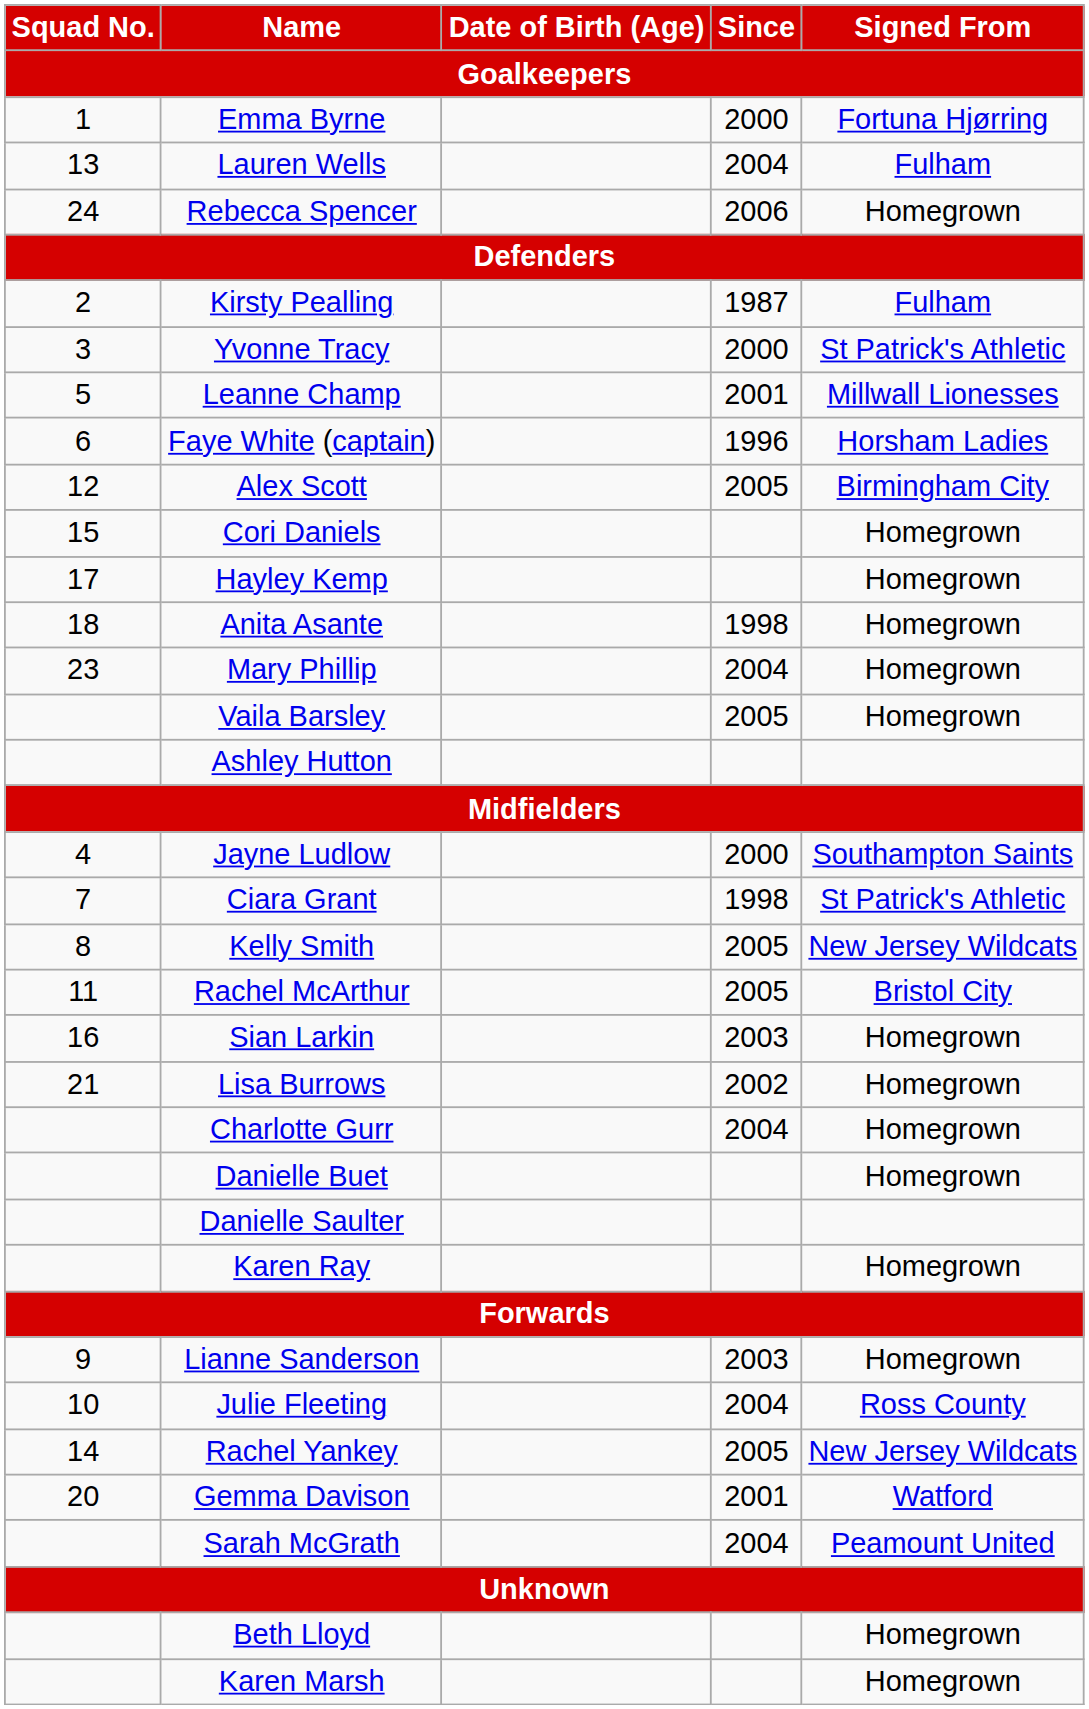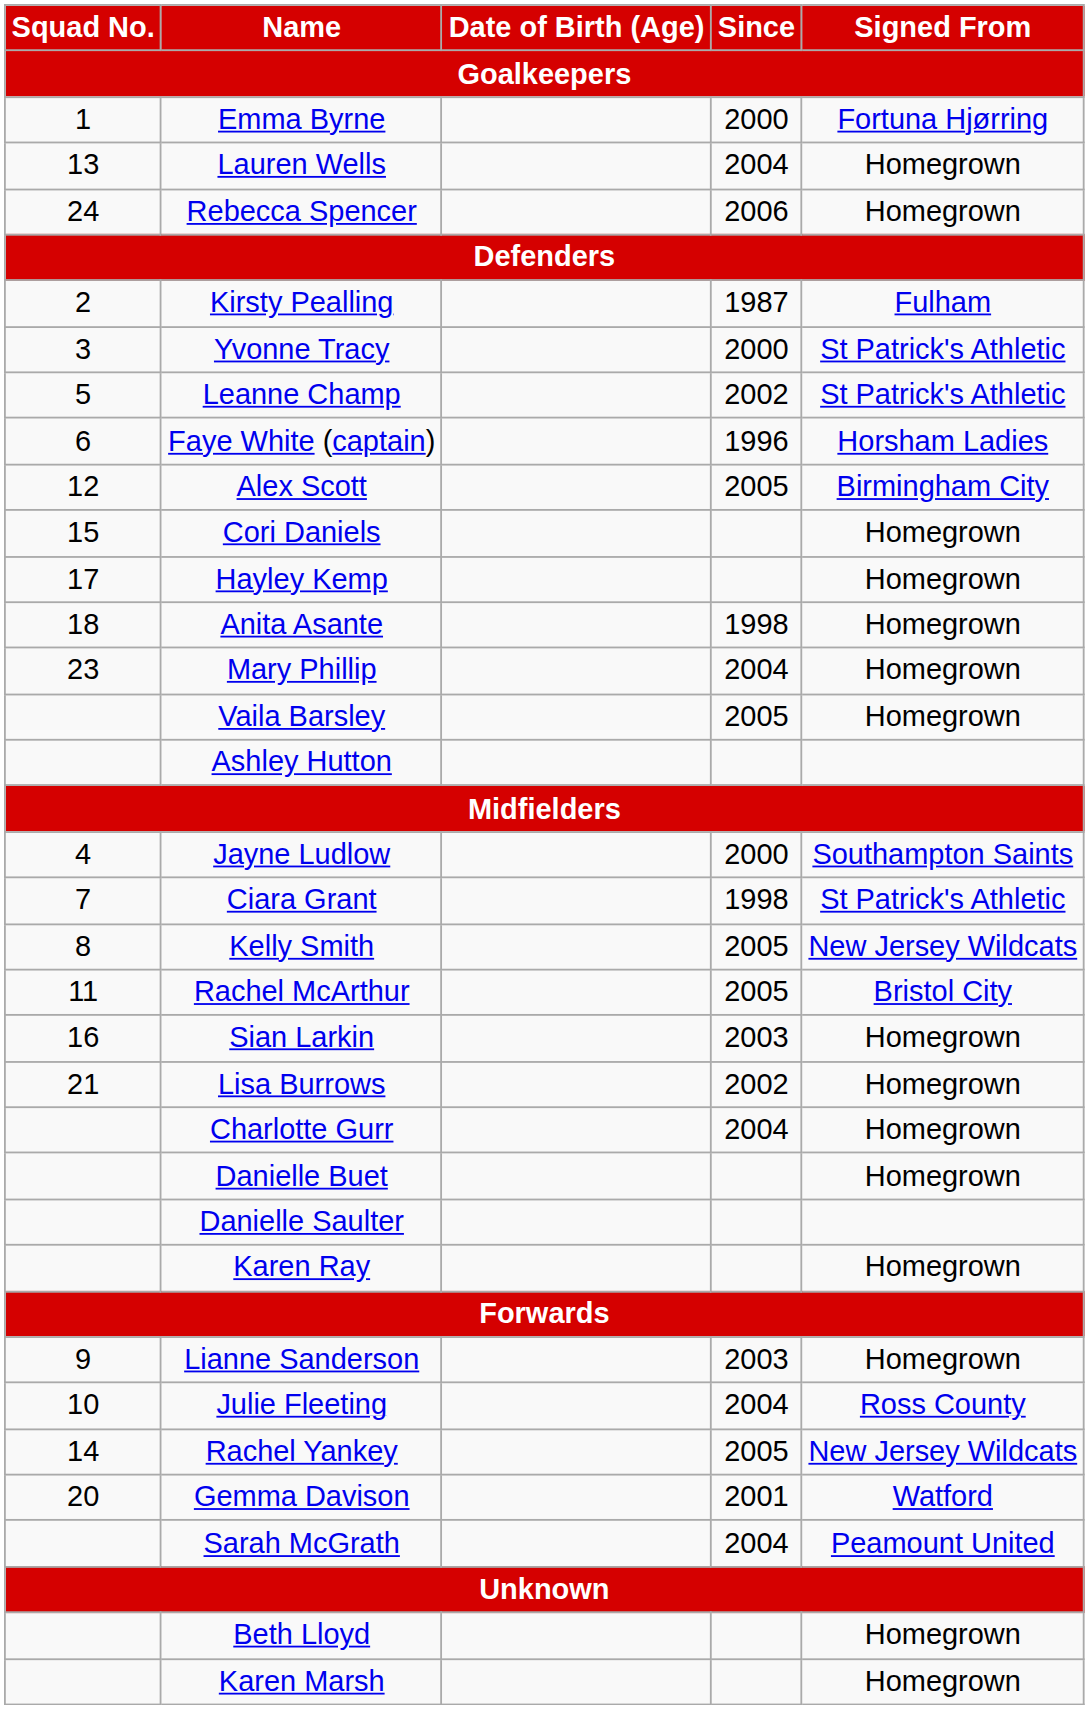(943, 165) Fulham -> (943, 165) Homegrown
(756, 394) 2001 -> (756, 394) 2002
(943, 394) Millwall Lionesses -> (943, 394) St Patrick's Athletic
